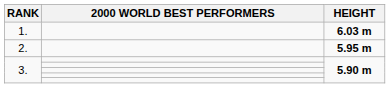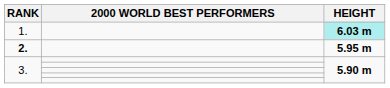(354, 31) no background -> (354, 31) paleturquoise background
(23, 49) normal -> (23, 49) bold
